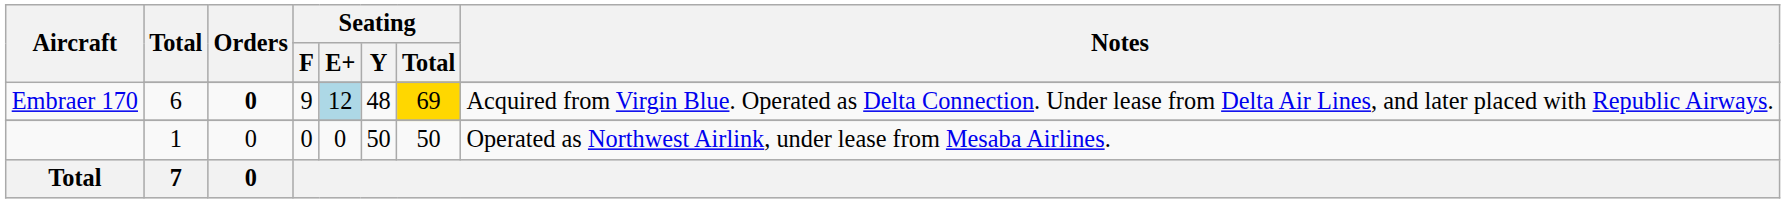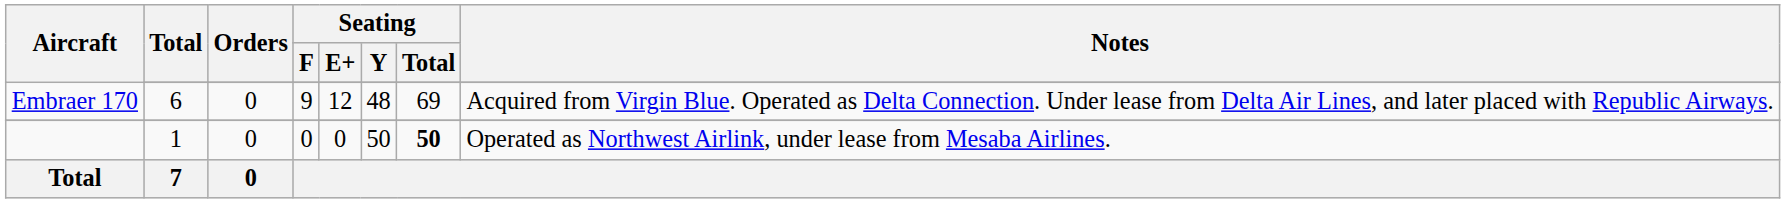(251, 100) bold -> (251, 100) normal
(340, 100) lightblue background -> (340, 100) no background
(429, 100) gold background -> (429, 100) no background
(429, 139) normal -> (429, 139) bold
